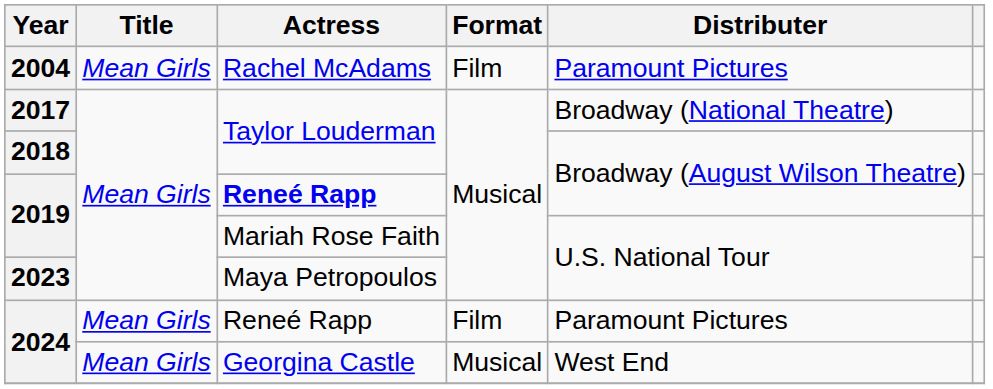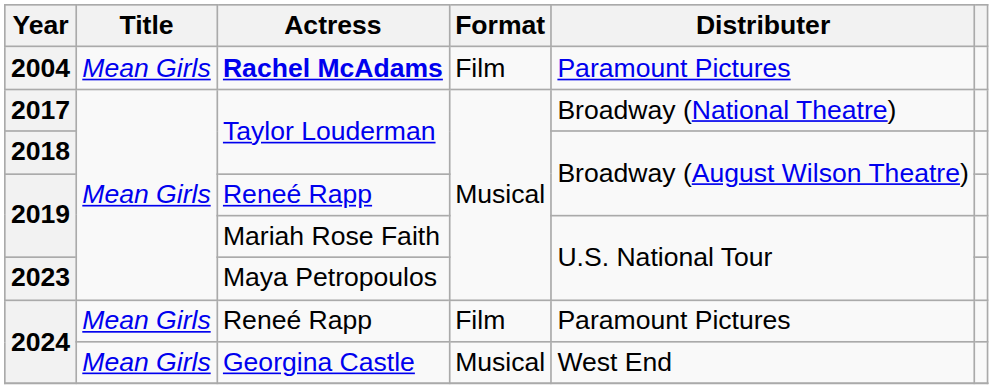(327, 67) normal -> (333, 67) bold
(300, 194) bold -> (298, 194) normal
